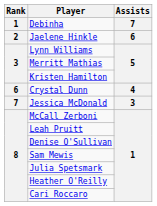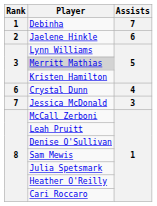(66, 63) no background -> (66, 63) lightgrey background
